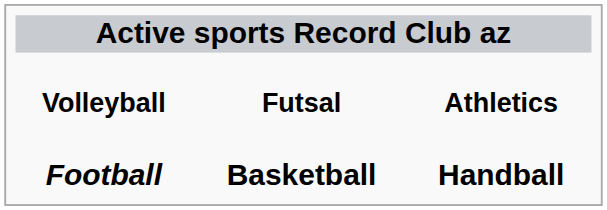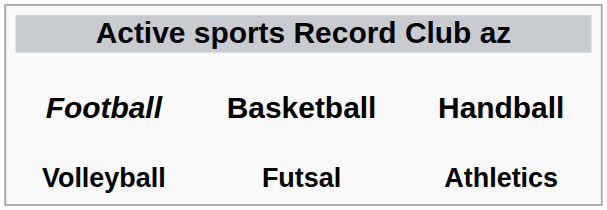rows swapped: (104, 175) <-> (104, 103)
